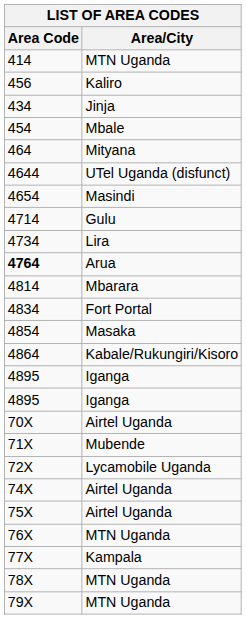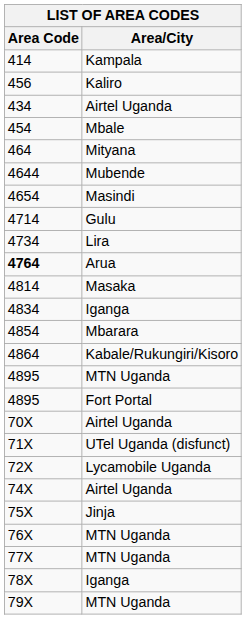(128, 60) MTN Uganda -> (114, 60) Kampala
(100, 106) Jinja -> (129, 106) Airtel Uganda
(158, 173) UTel Uganda (disfunct) -> (115, 173) Mubende
(112, 286) Mbarara -> (110, 286) Masaka
(119, 309) Fort Portal -> (107, 309) Iganga
(110, 331) Masaka -> (112, 331) Mbarara
(107, 377) Iganga -> (128, 377) MTN Uganda
(107, 399) Iganga -> (119, 399) Fort Portal
(115, 444) Mubende -> (158, 444) UTel Uganda (disfunct)
(129, 512) Airtel Uganda -> (100, 512) Jinja
(114, 557) Kampala -> (128, 557) MTN Uganda
(128, 580) MTN Uganda -> (107, 580) Iganga
